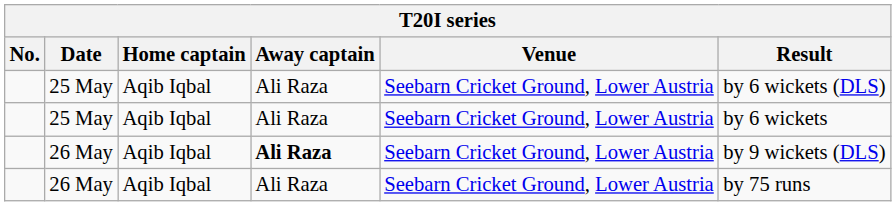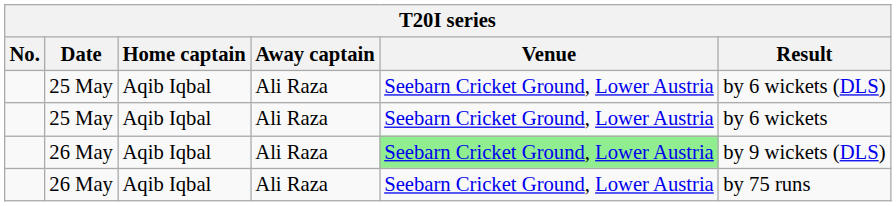(293, 151) bold -> (292, 151) normal
(549, 151) no background -> (549, 151) lightgreen background
